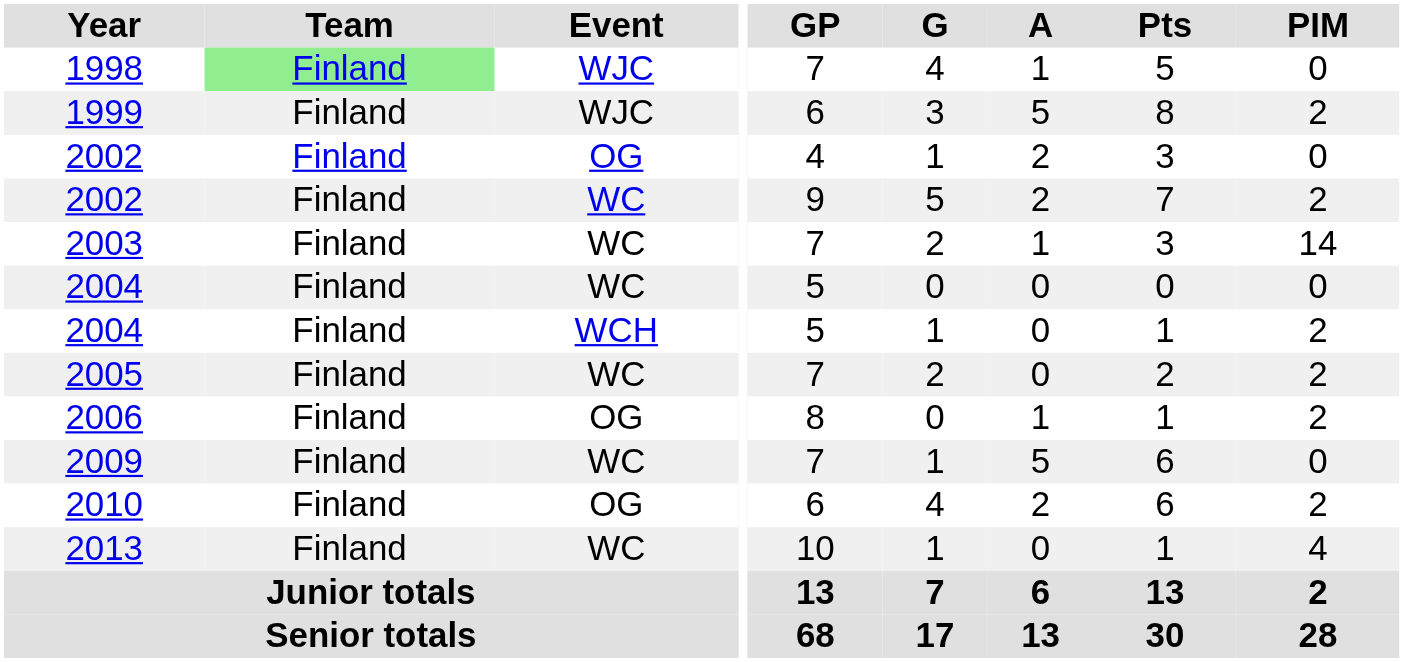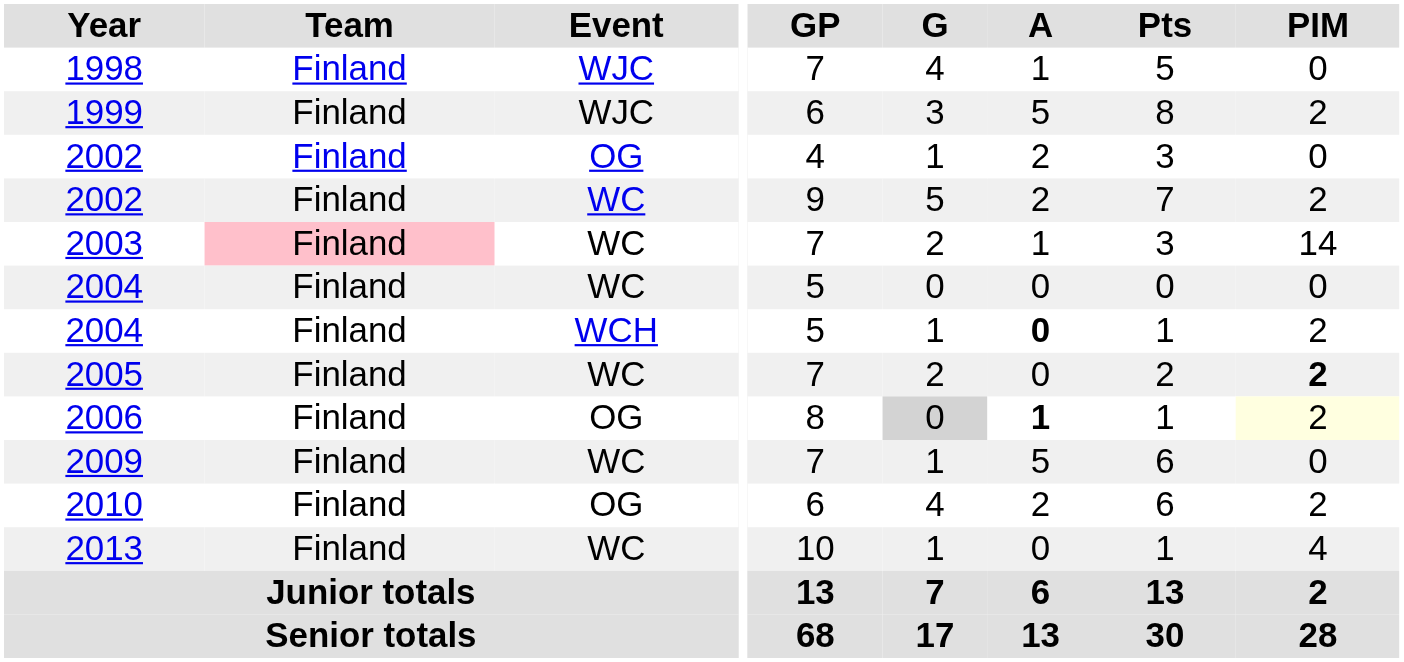(350, 68) lightgreen background -> (350, 68) no background
(350, 243) no background -> (350, 243) pink background
(1041, 330) normal -> (1041, 330) bold
(1318, 374) normal -> (1318, 374) bold
(935, 417) no background -> (935, 417) lightgrey background
(1041, 417) normal -> (1041, 417) bold
(1318, 417) no background -> (1318, 417) lightyellow background
